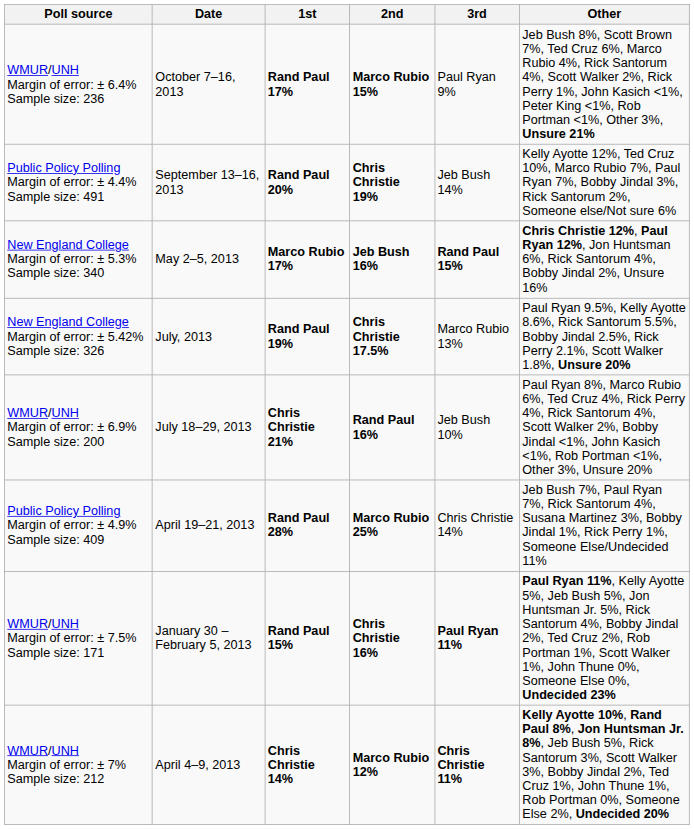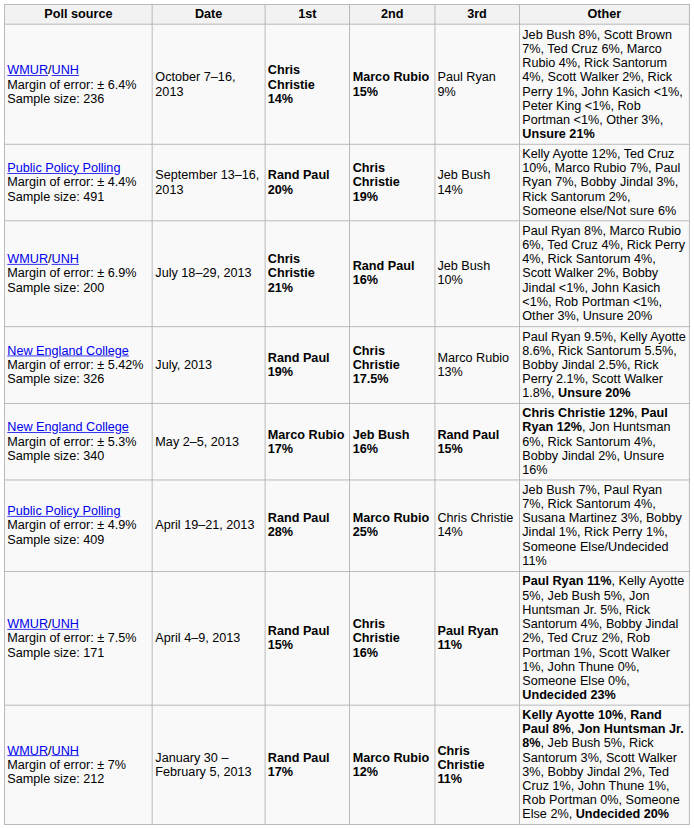(299, 84) Rand Paul 17% -> (291, 84) Chris Christie 14%
rows swapped: (72, 427) <-> (72, 259)
(203, 638) January 30 – February 5, 2013 -> (198, 638) April 4–9, 2013
(198, 765) April 4–9, 2013 -> (203, 765) January 30 – February 5, 2013
(291, 765) Chris Christie 14% -> (299, 765) Rand Paul 17%
